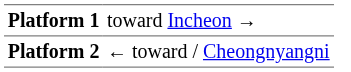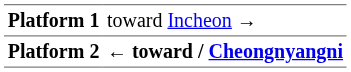(218, 51) normal -> (225, 51) bold
